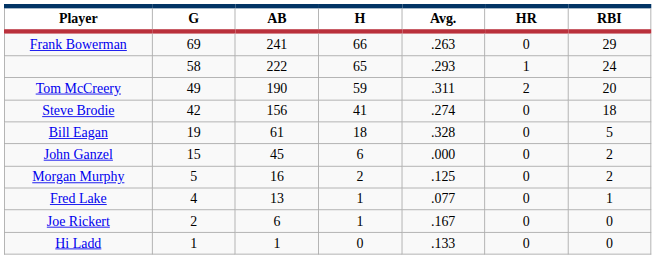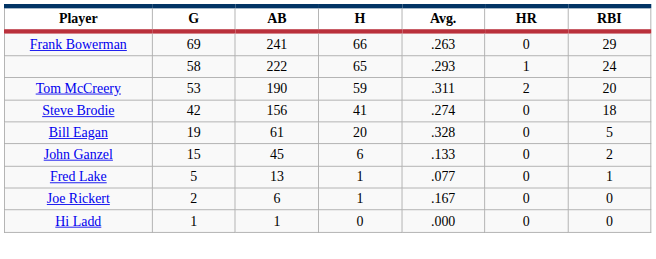(194, 88) 49 -> (194, 88) 53
(360, 132) 18 -> (360, 132) 20
(443, 154) .000 -> (443, 154) .133
- row: (78, 177)
(194, 199) 4 -> (194, 177) 5
(443, 243) .133 -> (443, 221) .000
